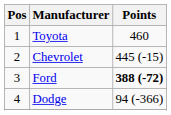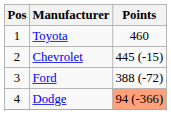(139, 78) bold -> (139, 78) normal
(139, 99) no background -> (139, 99) lightsalmon background
